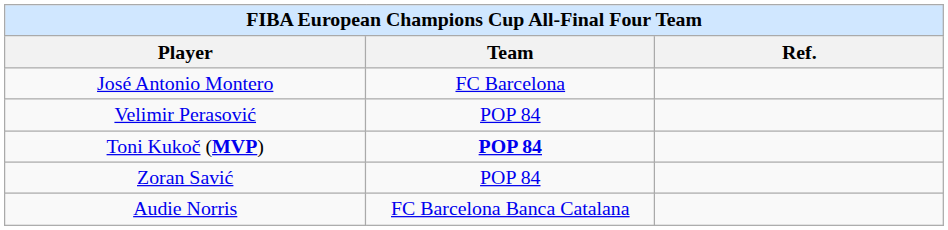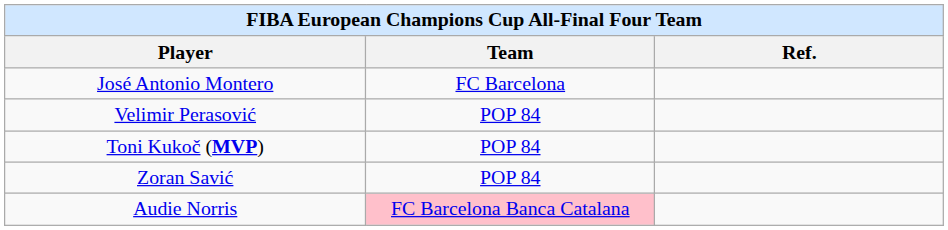(510, 146) bold -> (510, 146) normal
(510, 209) no background -> (510, 209) pink background
